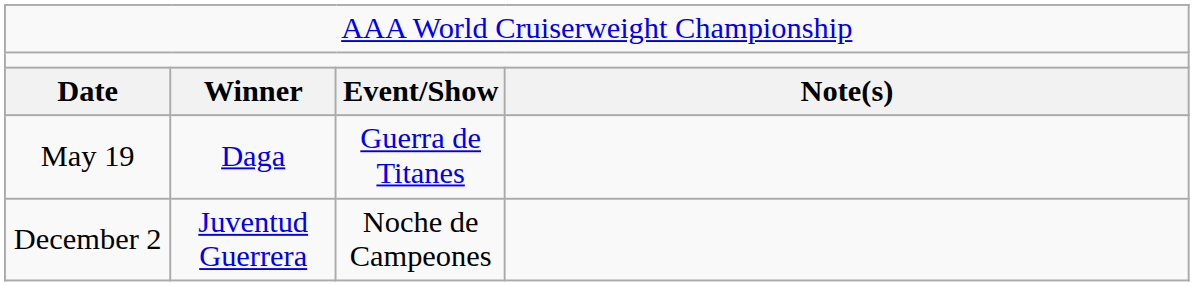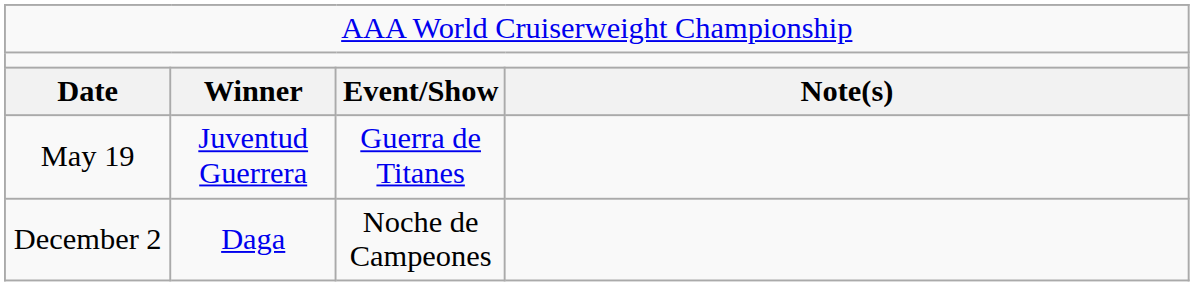(253, 156) Daga -> (253, 156) Juventud Guerrera
(253, 238) Juventud Guerrera -> (253, 238) Daga
